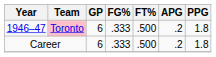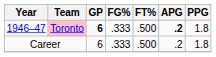(100, 28) normal -> (100, 28) bold
(178, 28) normal -> (178, 28) bold
